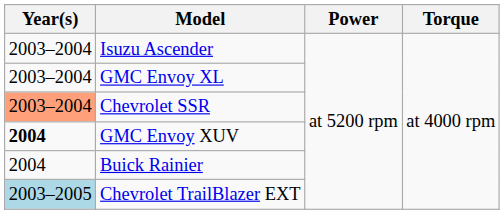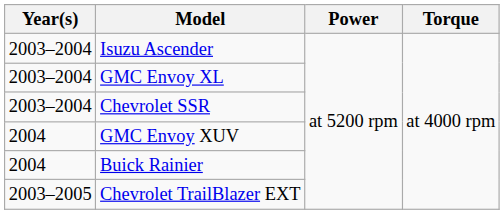(50, 106) lightsalmon background -> (50, 106) no background
(27, 135) bold -> (27, 135) normal
(50, 194) lightblue background -> (50, 194) no background
